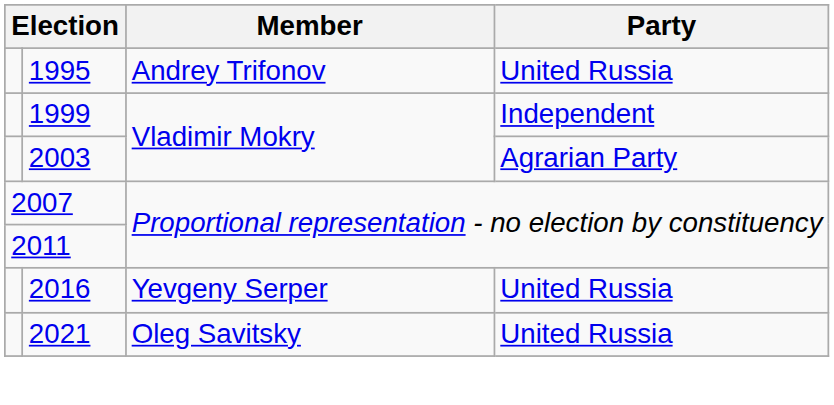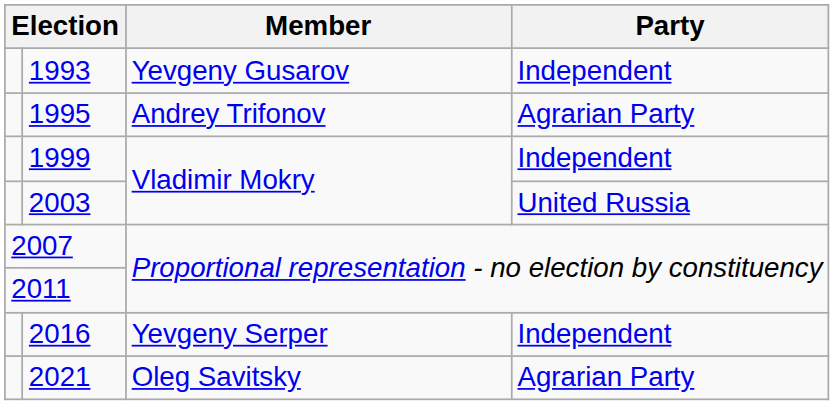+ row: (60, 70)
(586, 70) United Russia -> (606, 114) Agrarian Party
(589, 158) Agrarian Party -> (604, 202) United Russia
(586, 289) United Russia -> (594, 333) Independent
(586, 333) United Russia -> (606, 377) Agrarian Party
